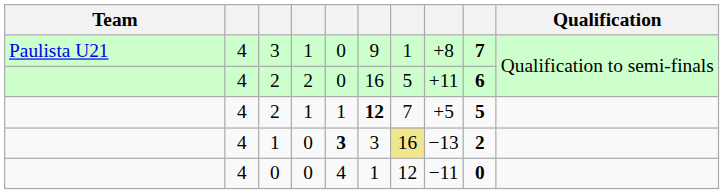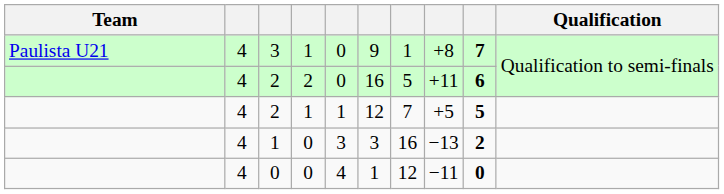(374, 111) bold -> (374, 111) normal
(341, 142) bold -> (341, 142) normal
(407, 142) khaki background -> (407, 142) no background
